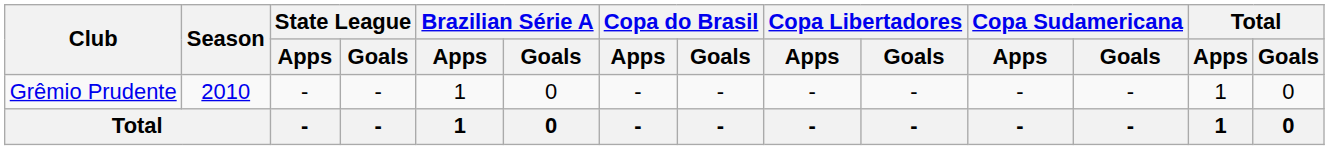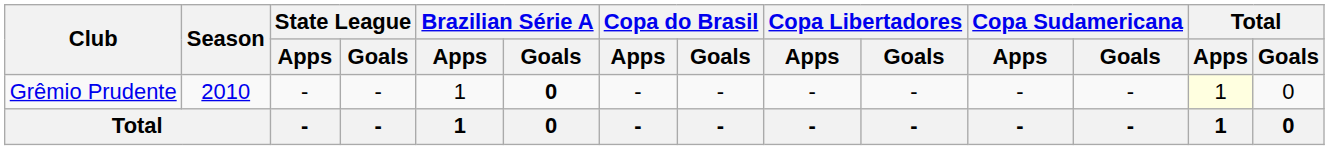(551, 91) normal -> (551, 91) bold
(1220, 91) no background -> (1220, 91) lightyellow background
